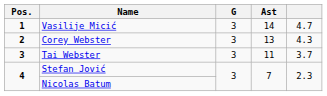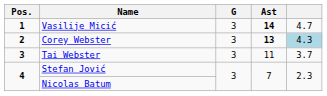(269, 26) normal -> (269, 26) bold
(269, 40) normal -> (269, 40) bold
(304, 40) no background -> (304, 40) lightblue background
